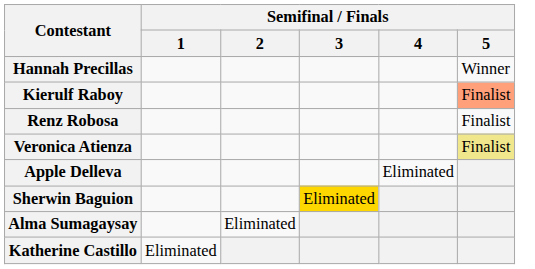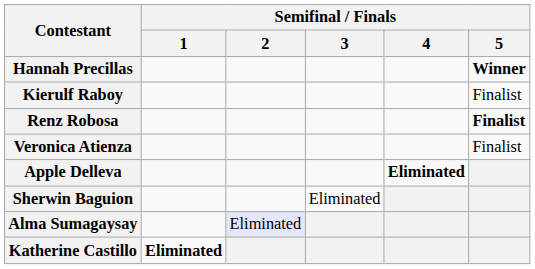(486, 69) normal -> (499, 69) bold
(486, 95) lightsalmon background -> (497, 95) no background
(486, 120) normal -> (499, 120) bold
(486, 146) khaki background -> (497, 146) no background
(418, 172) normal -> (426, 172) bold
(339, 198) gold background -> (345, 198) no background
(260, 224) no background -> (265, 224) lavender background
(181, 250) normal -> (184, 250) bold
